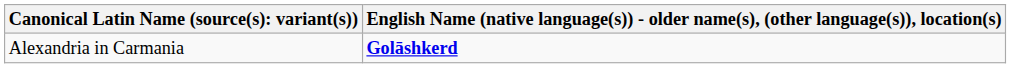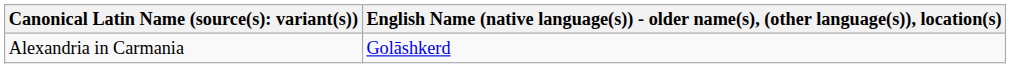(412, 47) bold -> (408, 47) normal
